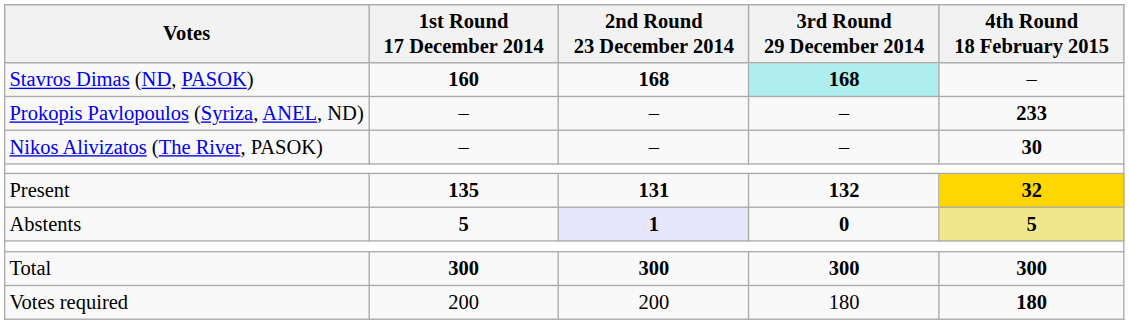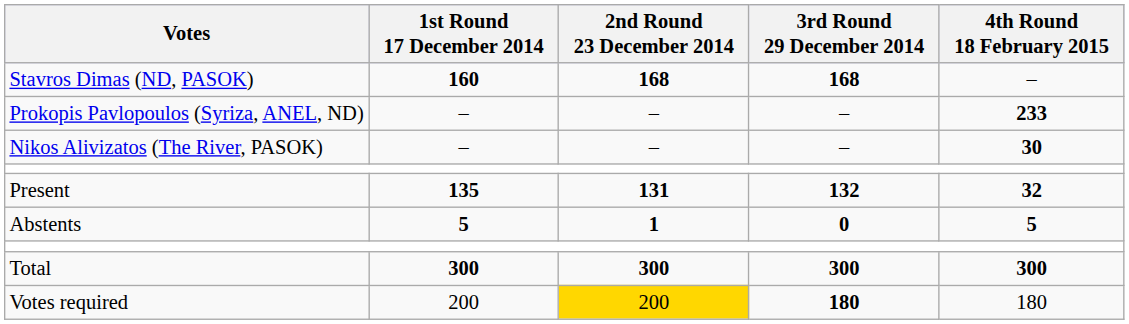(844, 79) paleturquoise background -> (844, 79) no background
(1032, 190) gold background -> (1032, 190) no background
(654, 224) lavender background -> (654, 224) no background
(1032, 224) khaki background -> (1032, 224) no background
(654, 301) no background -> (654, 301) gold background
(844, 301) normal -> (844, 301) bold
(1032, 301) bold -> (1032, 301) normal
